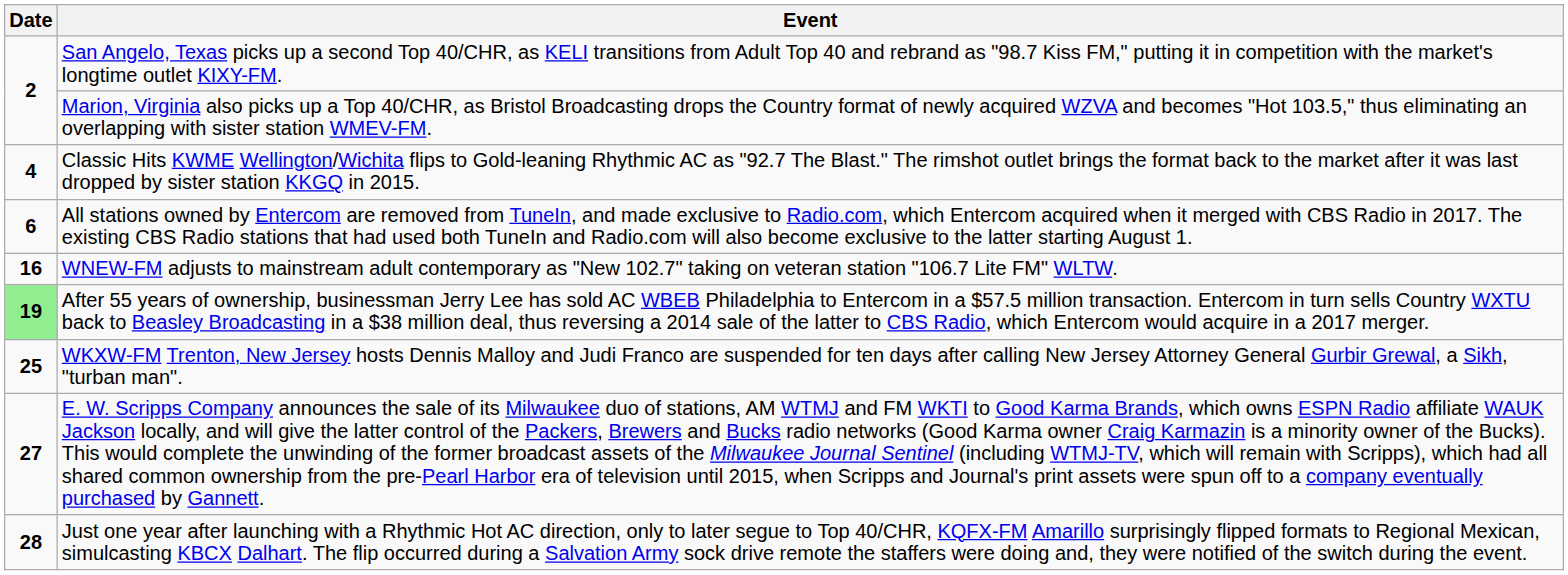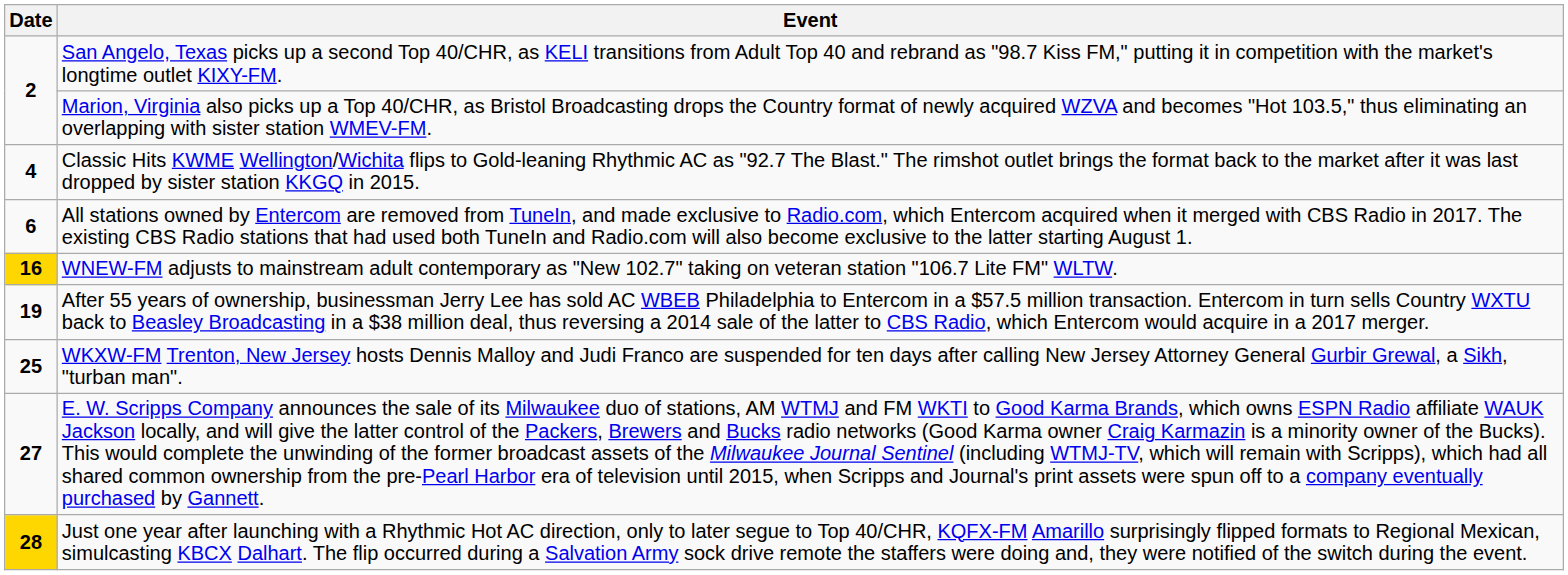(31, 268) no background -> (31, 268) gold background
(31, 311) lightgreen background -> (31, 311) no background
(31, 542) no background -> (31, 542) gold background
